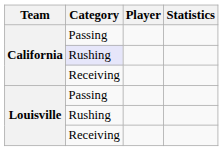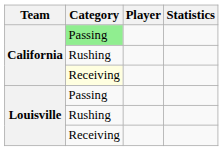(88, 35) no background -> (88, 35) lightgreen background
(90, 55) lavender background -> (90, 55) no background
(94, 75) no background -> (94, 75) lightyellow background
